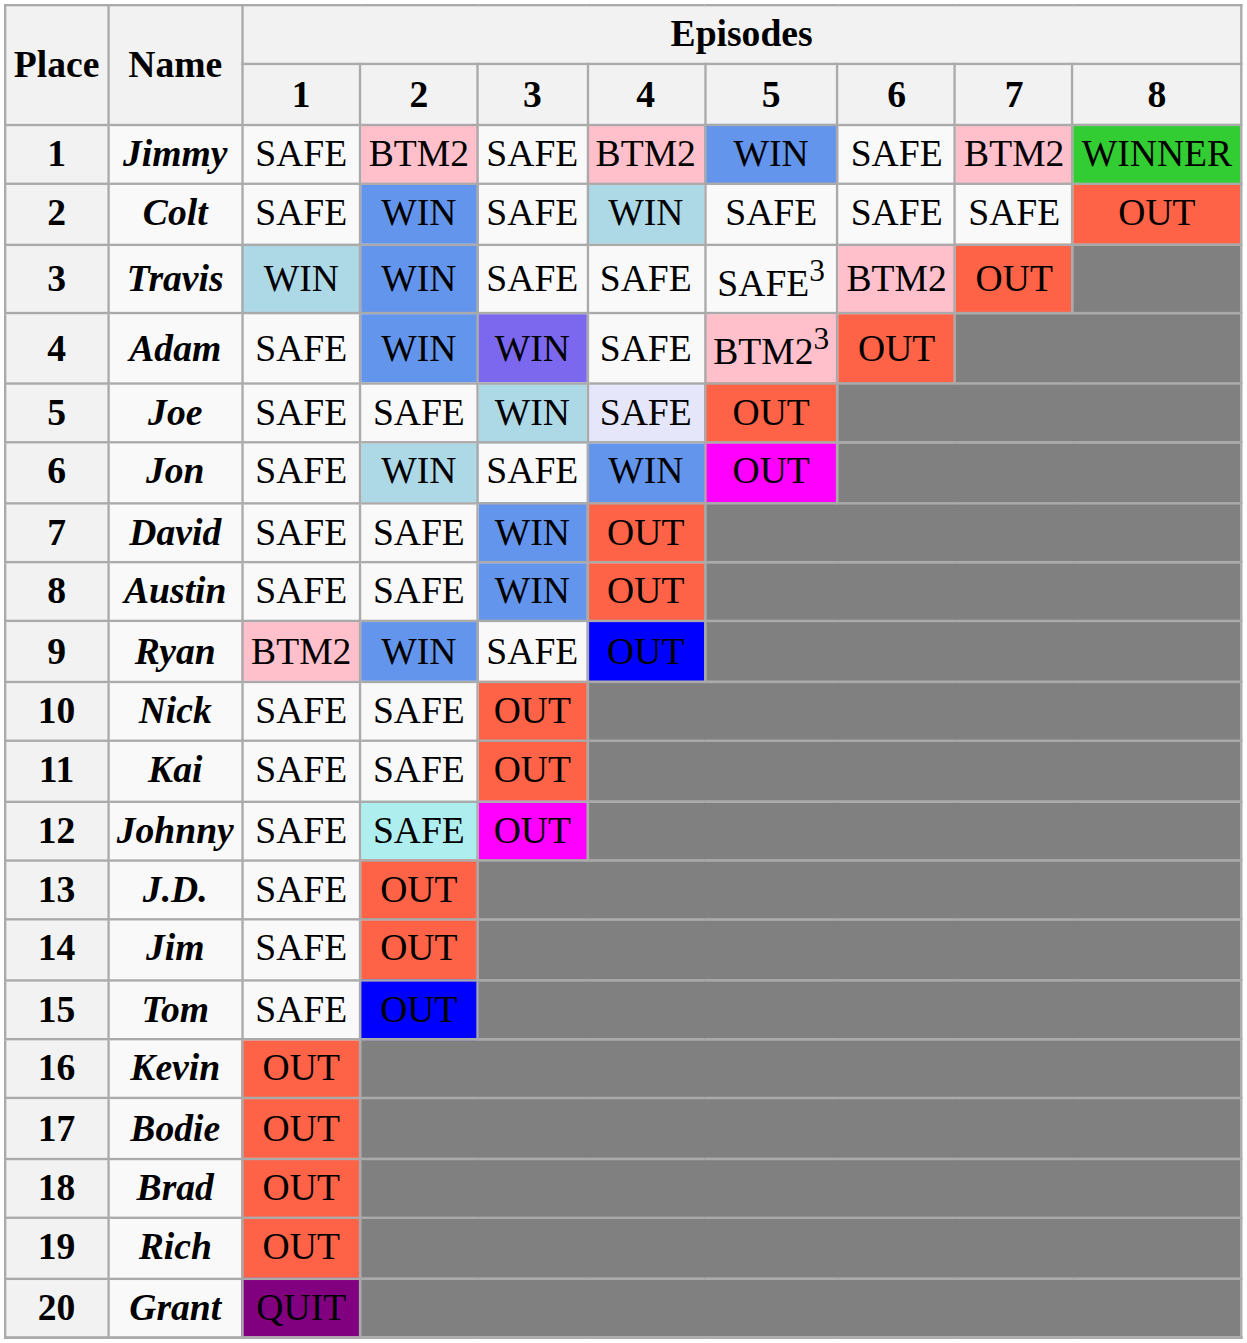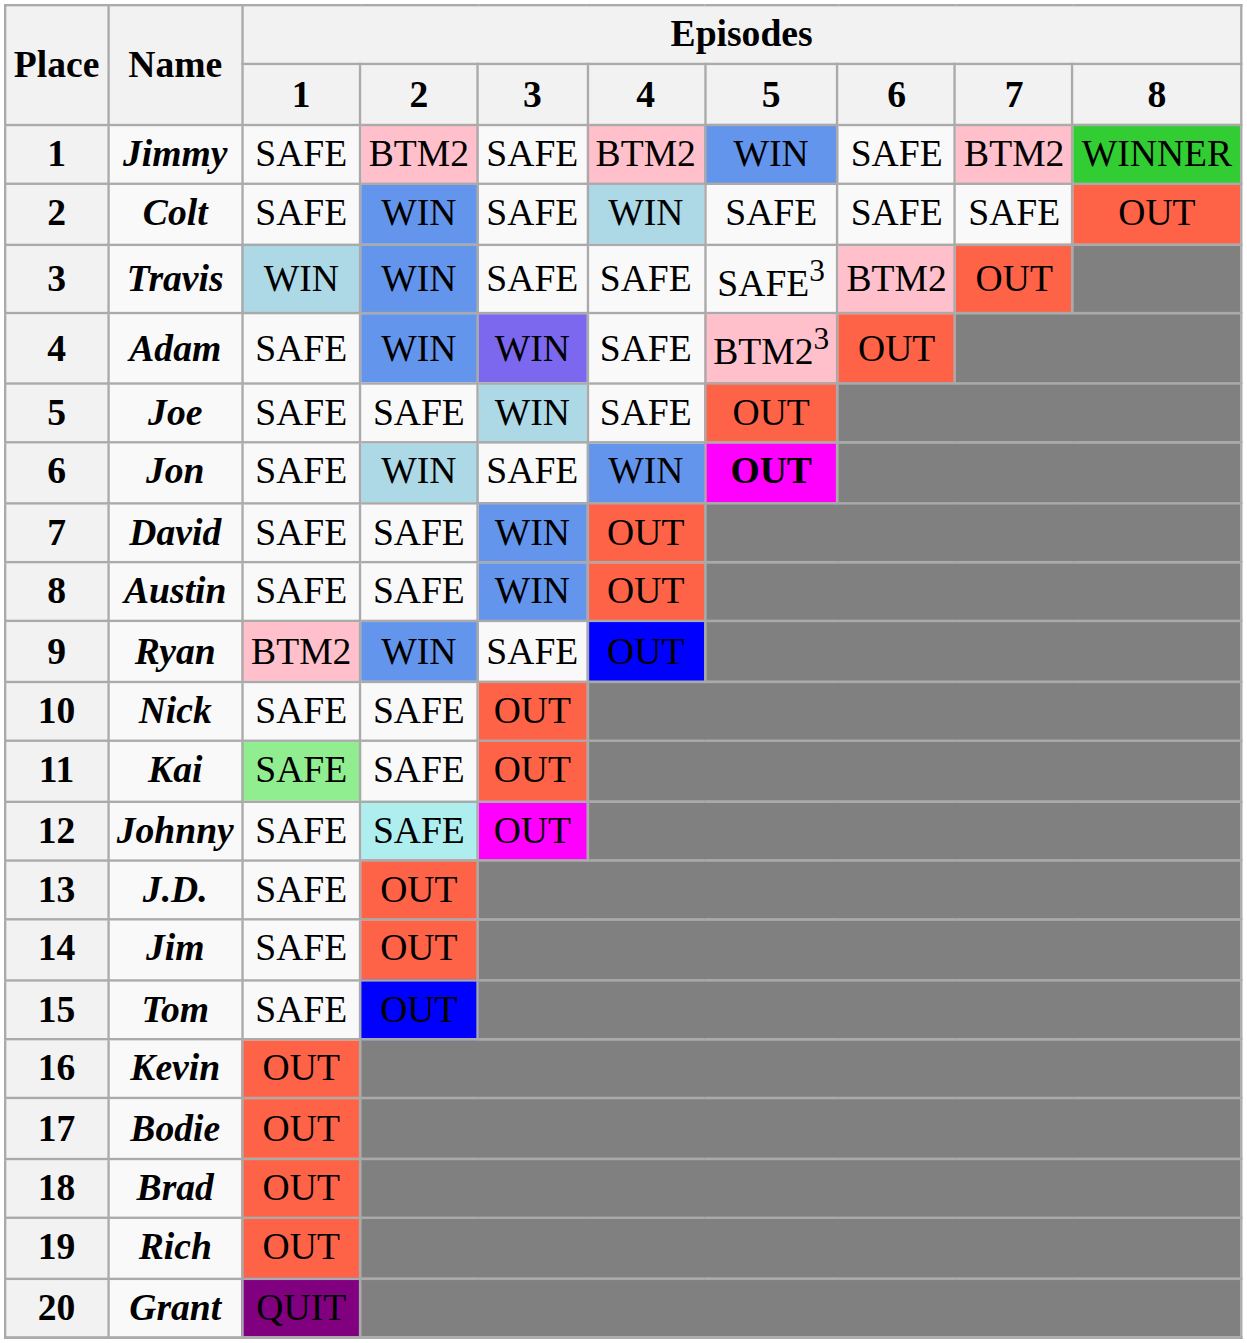(646, 412) lavender background -> (646, 412) no background
(771, 472) normal -> (771, 472) bold
(301, 770) no background -> (301, 770) lightgreen background
